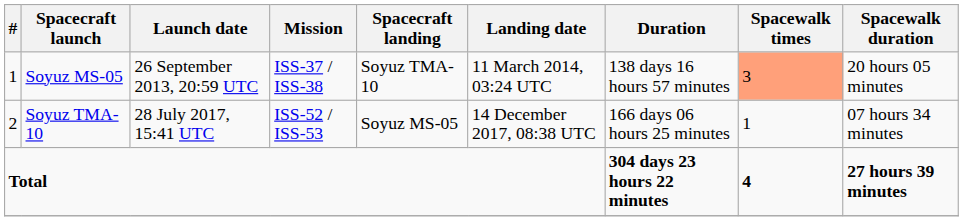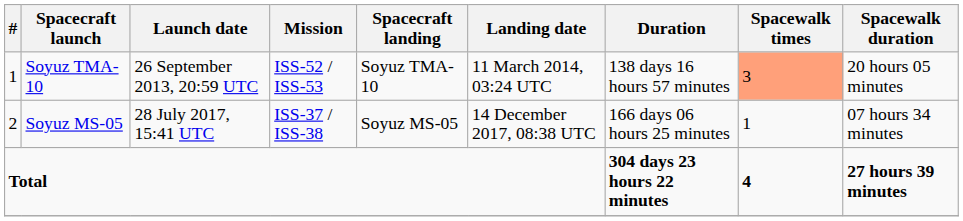(74, 76) Soyuz MS-05 -> (72, 76) Soyuz TMA-10
(303, 76) ISS-37 / ISS-38 -> (303, 76) ISS-52 / ISS-53
(72, 123) Soyuz TMA-10 -> (74, 123) Soyuz MS-05
(303, 123) ISS-52 / ISS-53 -> (303, 123) ISS-37 / ISS-38
